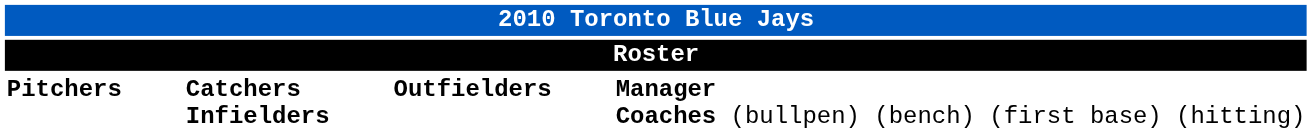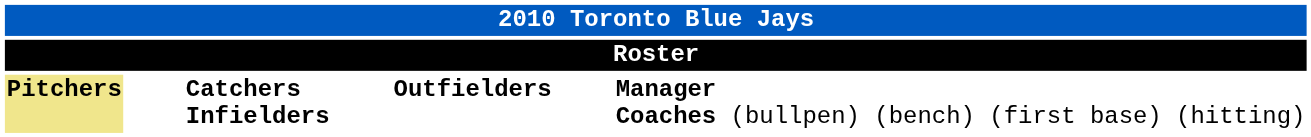(64, 90) no background -> (64, 90) khaki background
